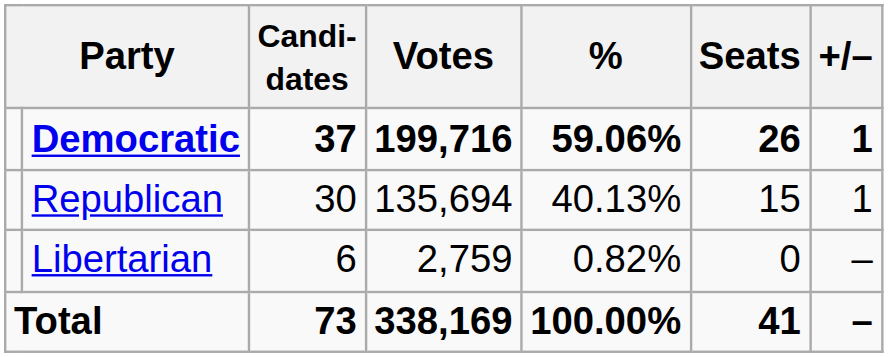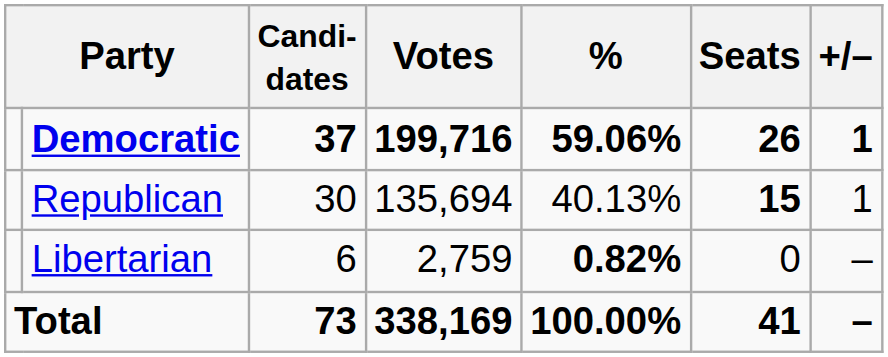(780, 199) normal -> (780, 199) bold
(627, 259) normal -> (627, 259) bold
